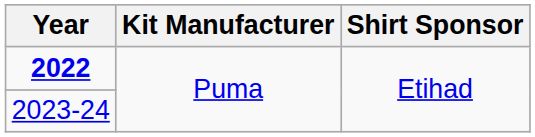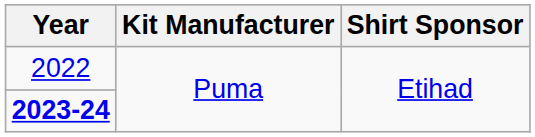(61, 68) bold -> (61, 68) normal
(61, 110) normal -> (61, 110) bold
